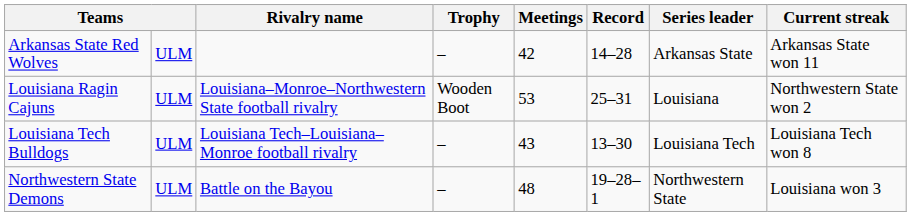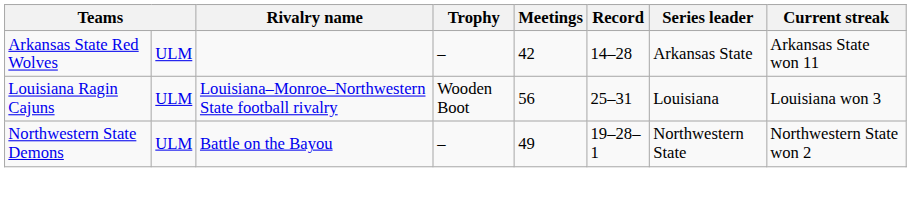(526, 98) 53 -> (526, 98) 56
(834, 98) Northwestern State won 2 -> (826, 98) Louisiana won 3
- row: (59, 143)
(526, 188) 48 -> (526, 143) 49
(826, 188) Louisiana won 3 -> (834, 143) Northwestern State won 2
